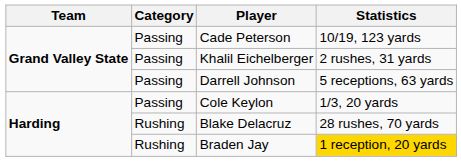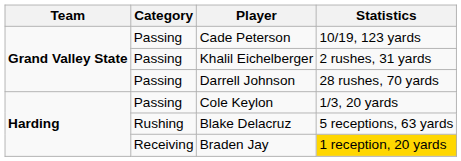(386, 80) 5 receptions, 63 yards -> (379, 80) 28 rushes, 70 yards
(379, 123) 28 rushes, 70 yards -> (386, 123) 5 receptions, 63 yards
(159, 145) Rushing -> (164, 145) Receiving
